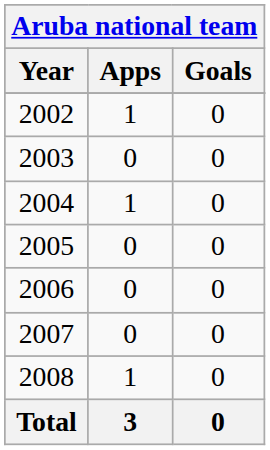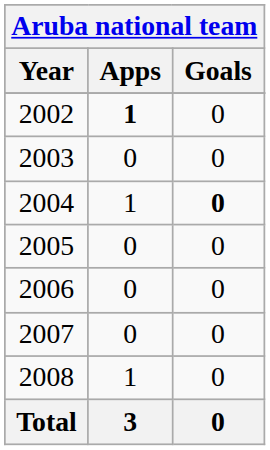(130, 114) normal -> (130, 114) bold
(218, 202) normal -> (218, 202) bold
